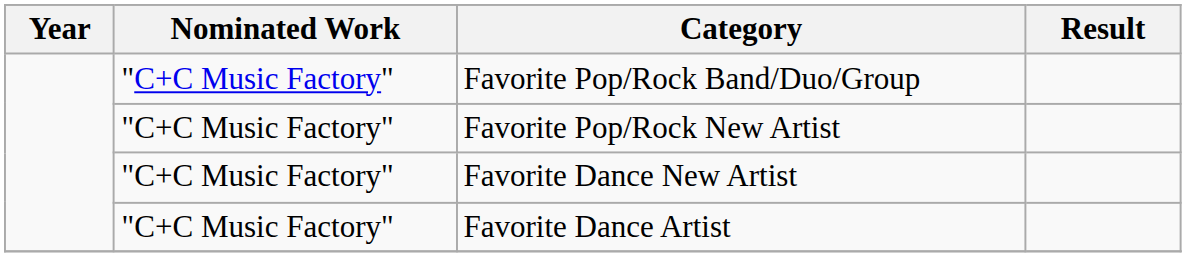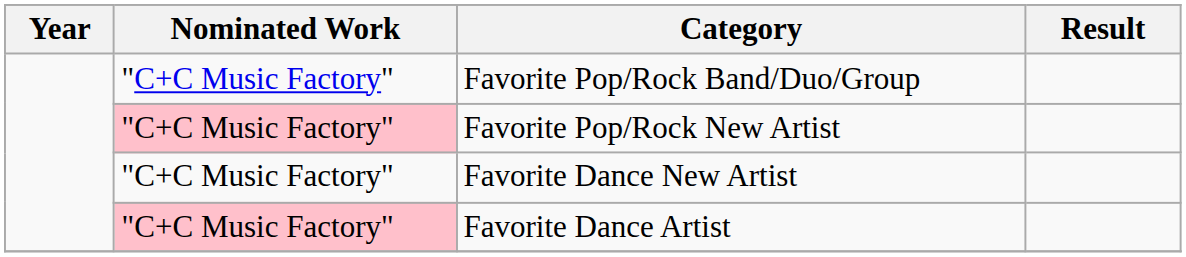(258, 127) no background -> (258, 127) pink background
(258, 226) no background -> (258, 226) pink background
